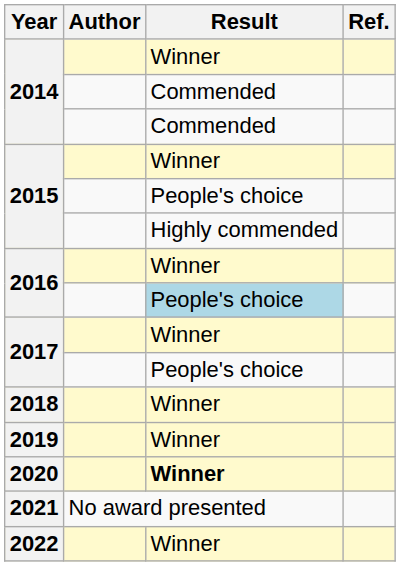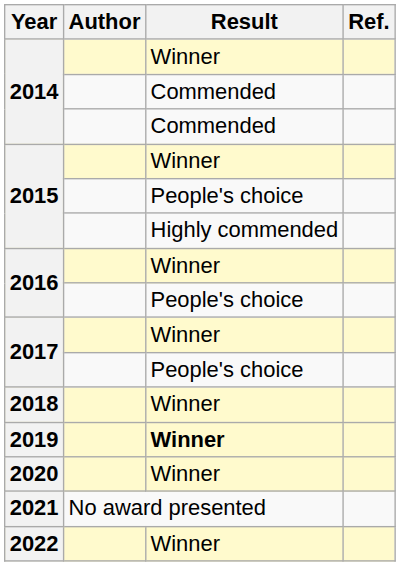(227, 299) lightblue background -> (227, 299) no background
(185, 439) normal -> (188, 439) bold
(188, 473) bold -> (185, 473) normal
